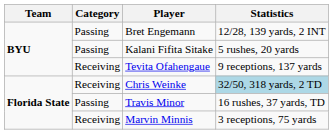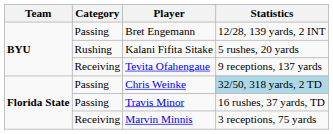(92, 49) Passing -> (93, 49) Rushing
(97, 84) Receiving -> (92, 84) Passing
